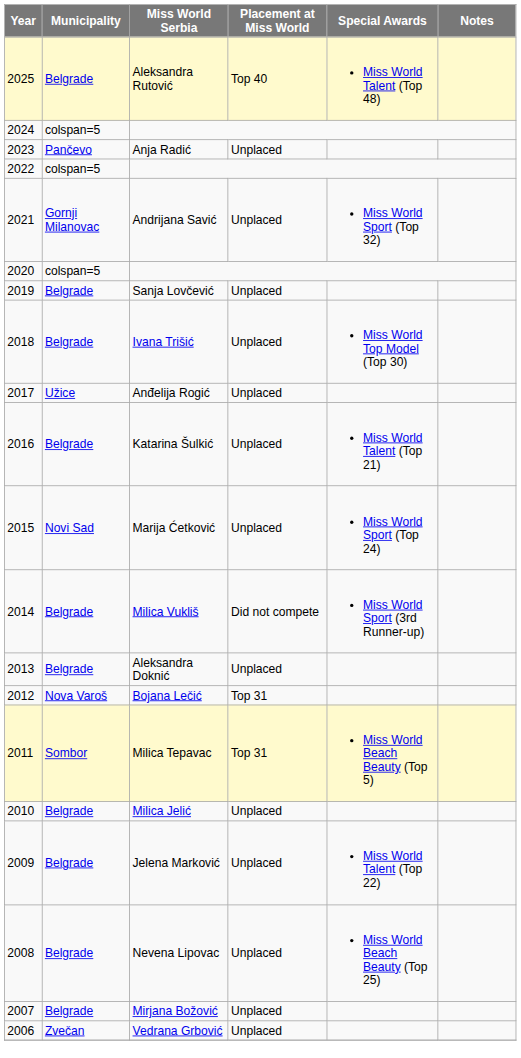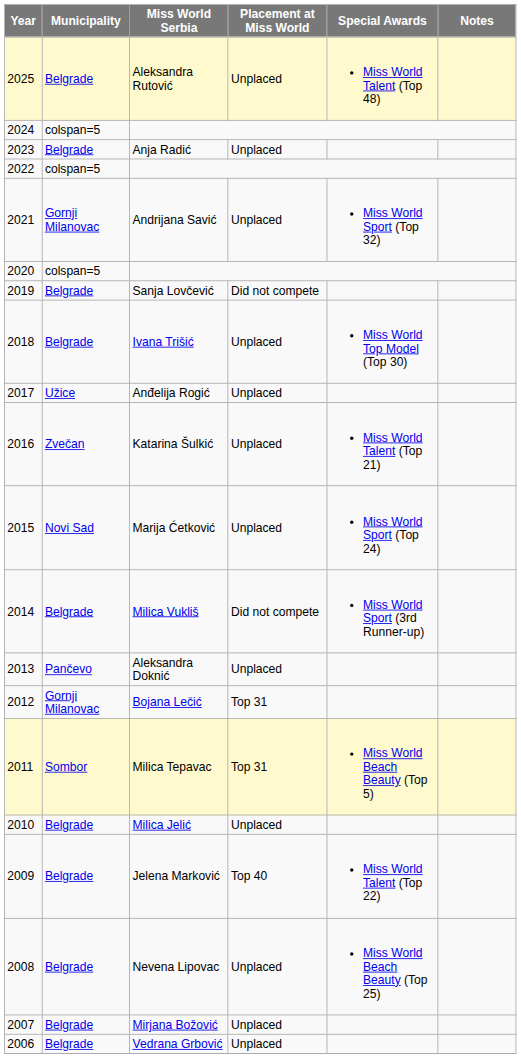(249, 79) Top 40 -> (257, 79) Unplaced
(68, 150) Pančevo -> (69, 150) Belgrade
(257, 291) Unplaced -> (275, 291) Did not compete
(69, 445) Belgrade -> (65, 445) Zvečan
(69, 670) Belgrade -> (68, 670) Pančevo
(76, 696) Nova Varoš -> (72, 702) Gornji Milanovac
(257, 863) Unplaced -> (249, 877) Top 40
(65, 1031) Zvečan -> (69, 1044) Belgrade
